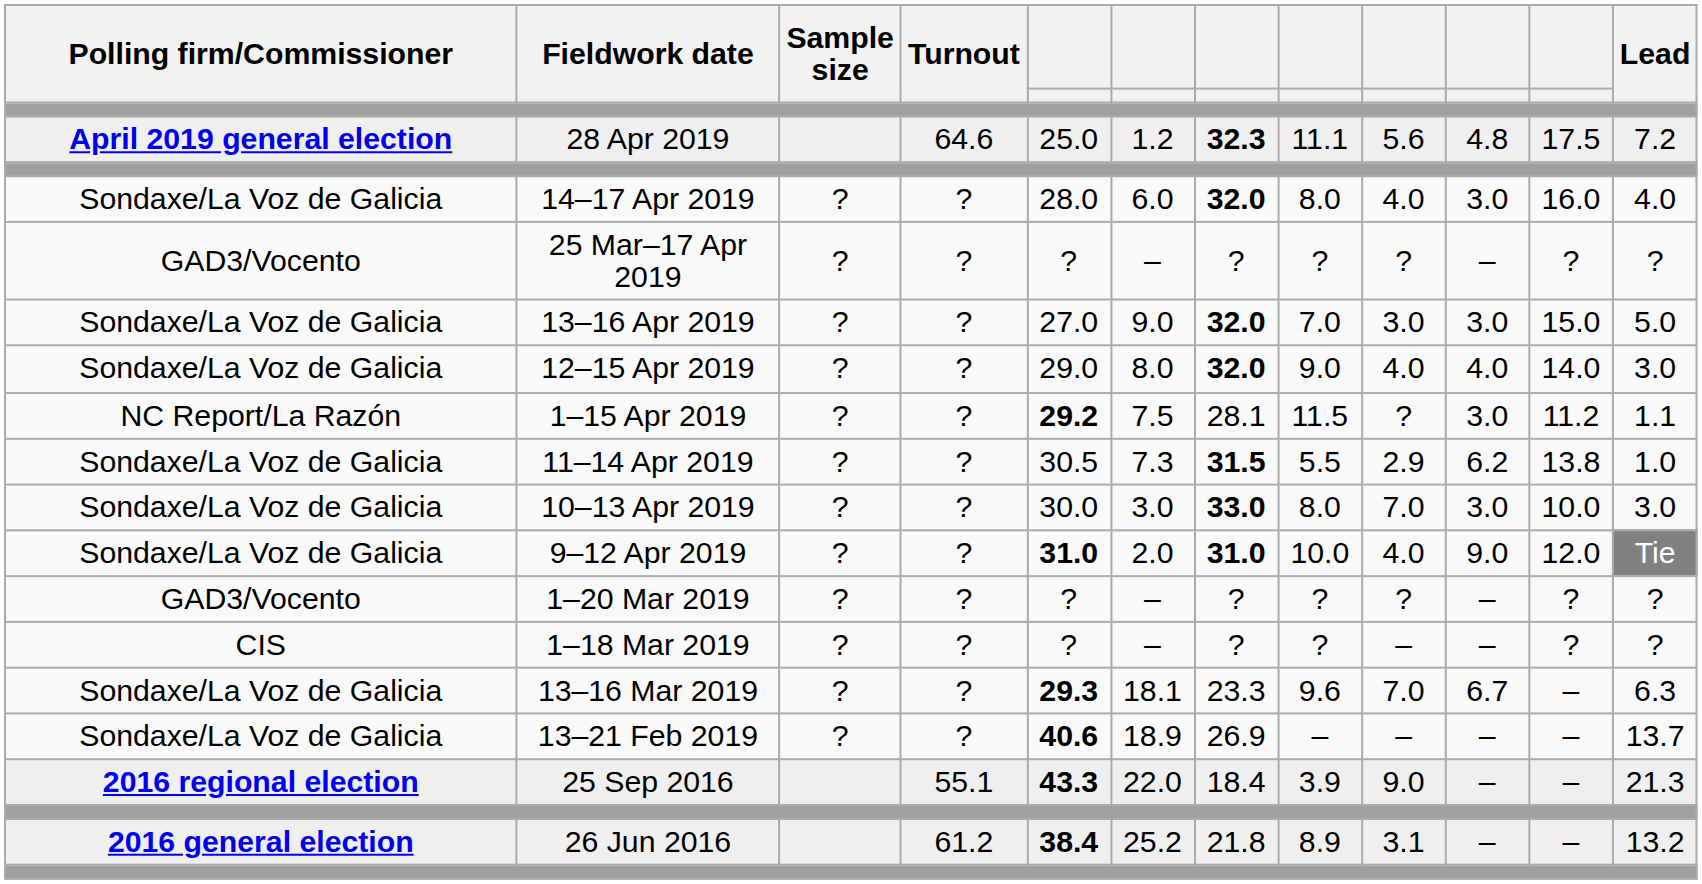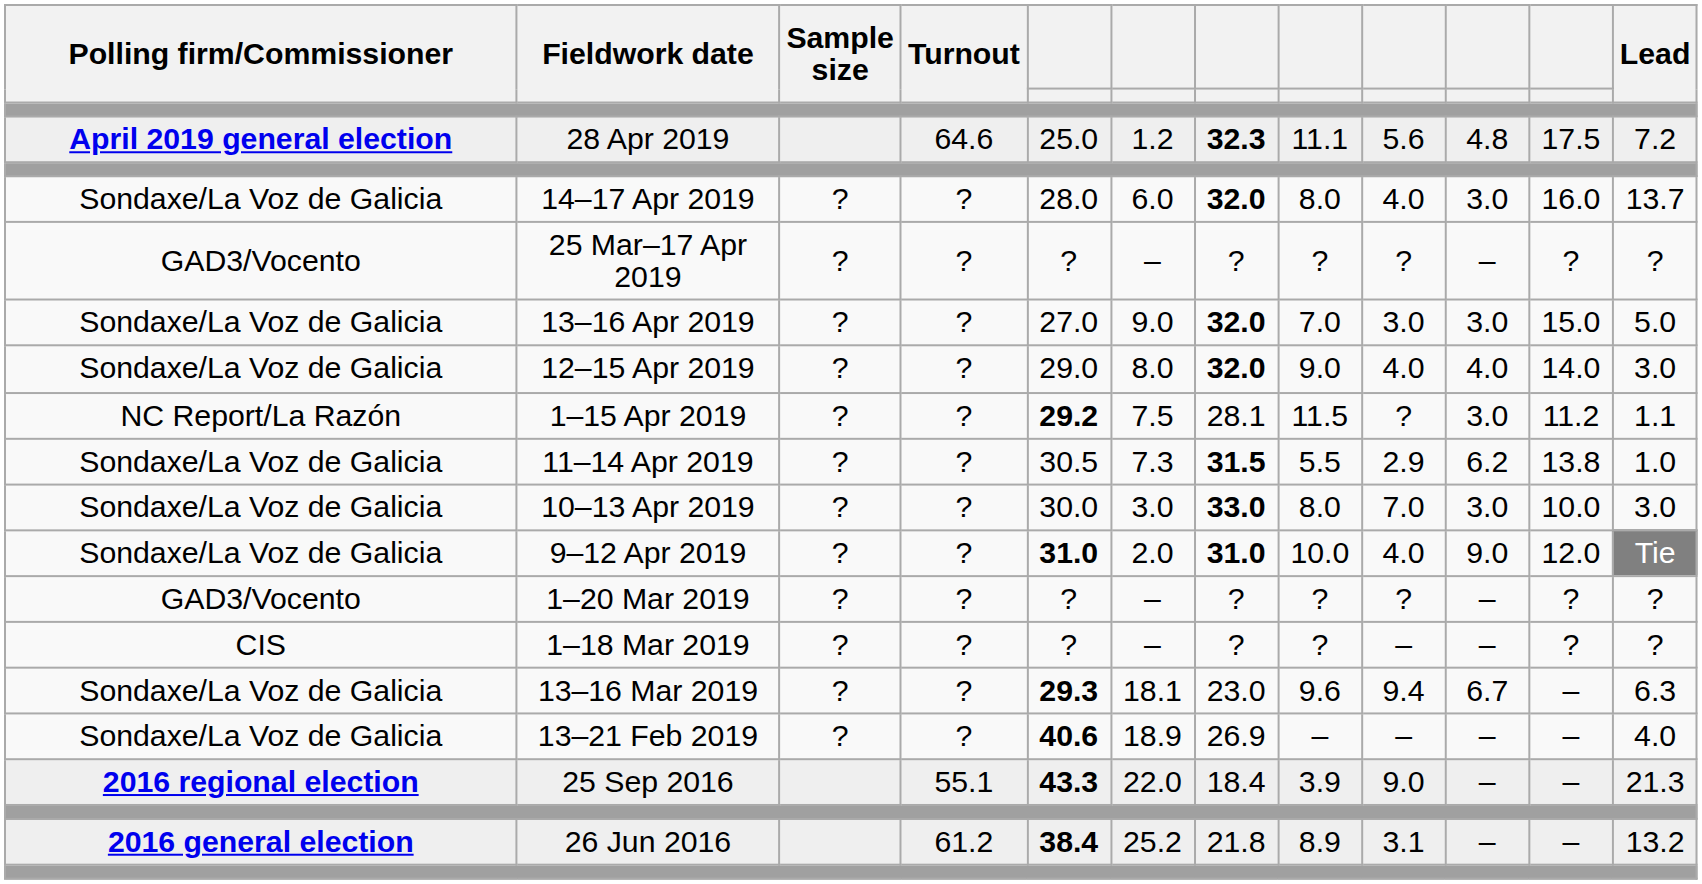(1655, 199) 4.0 -> (1655, 199) 13.7
(1236, 690) 23.3 -> (1236, 690) 23.0
(1404, 690) 7.0 -> (1404, 690) 9.4
(1655, 735) 13.7 -> (1655, 735) 4.0
